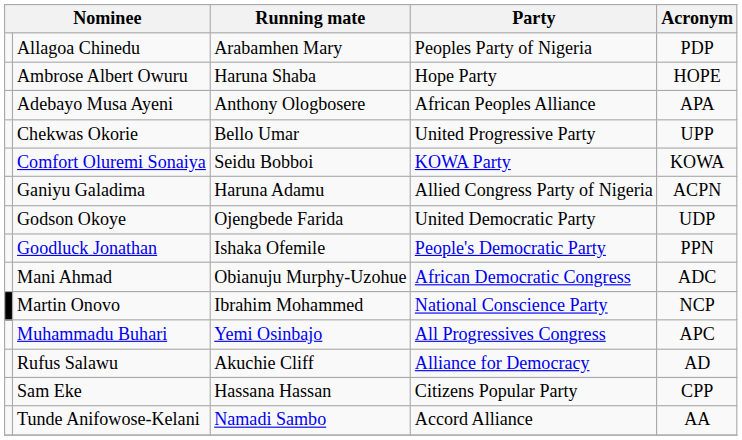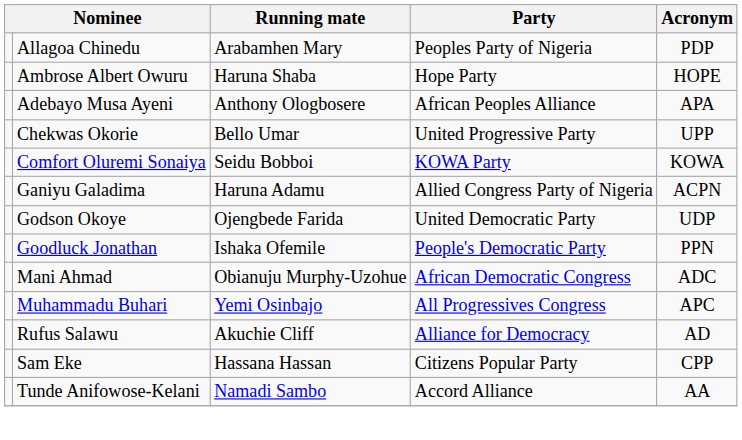- row: (69, 305)
